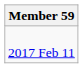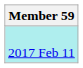(41, 52) no background -> (41, 52) paleturquoise background
